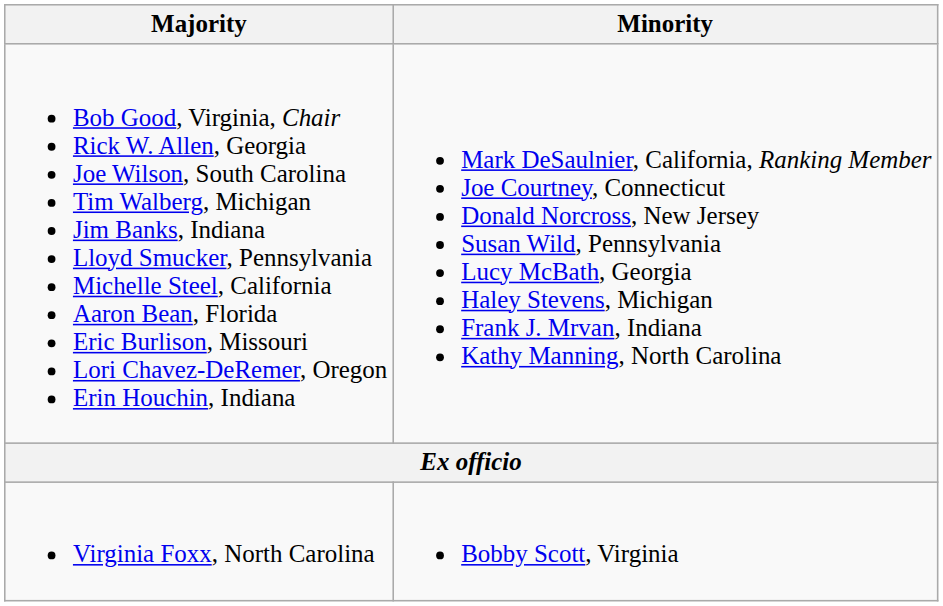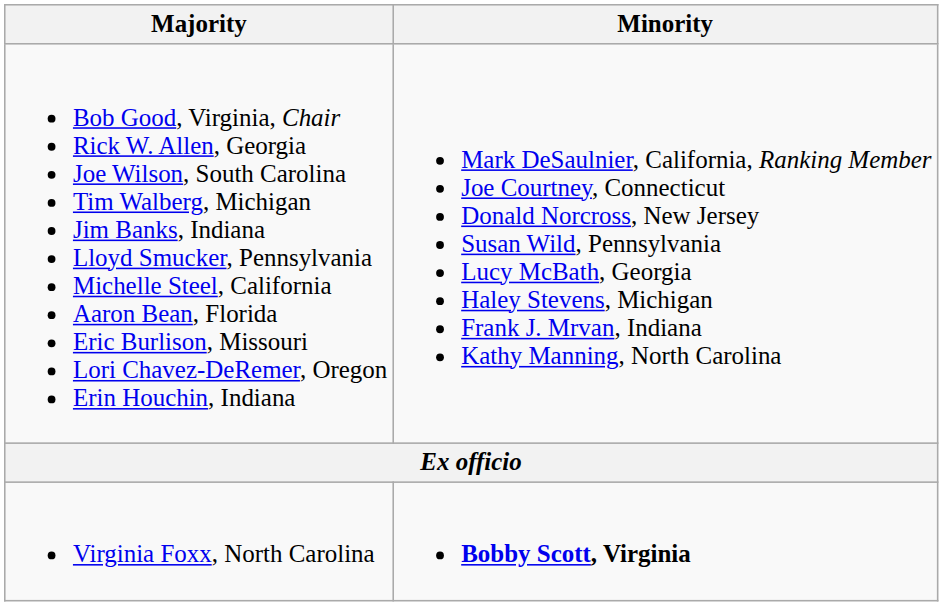(665, 555) normal -> (665, 555) bold
